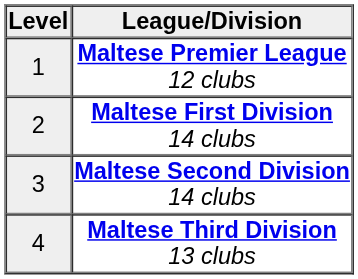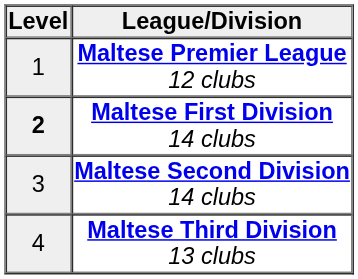(38, 125) normal -> (38, 125) bold
